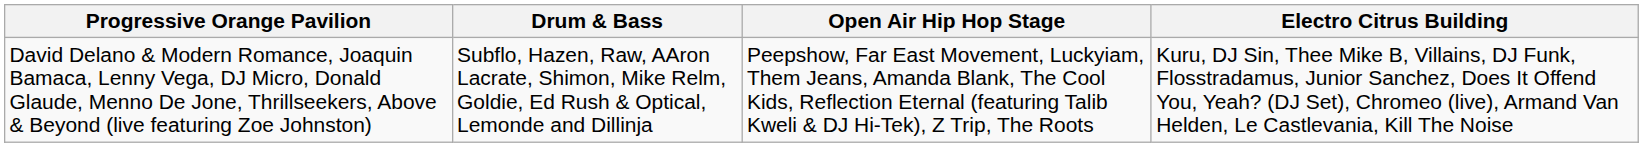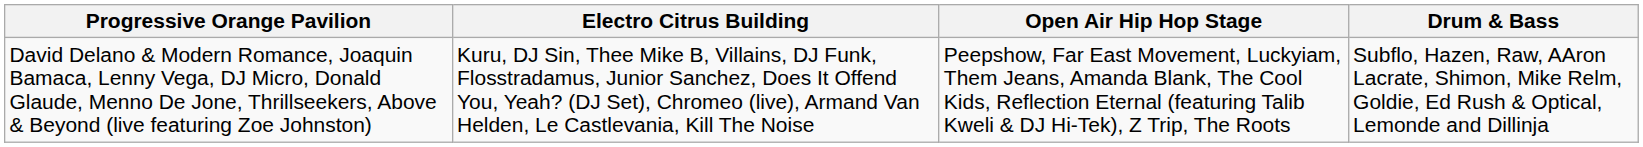columns swapped: (1395, 21) <-> (597, 21)
